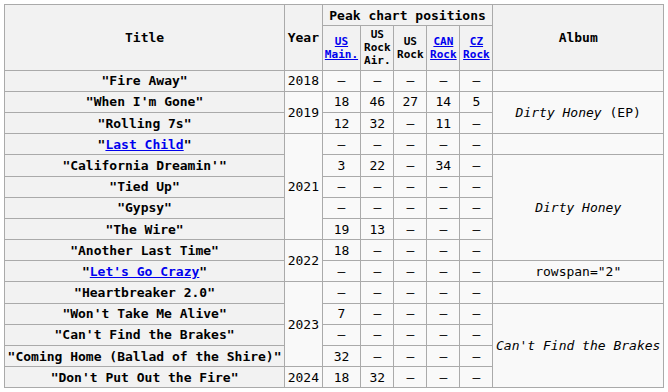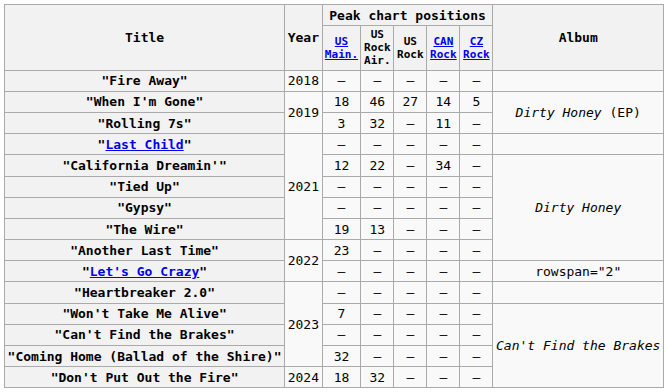(341, 123) 12 -> (341, 123) 3
(341, 165) 3 -> (341, 165) 12
(341, 250) 18 -> (341, 250) 23
